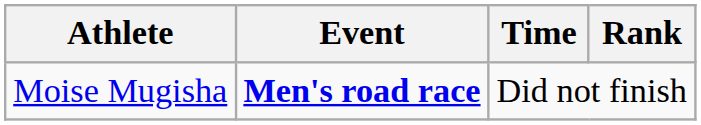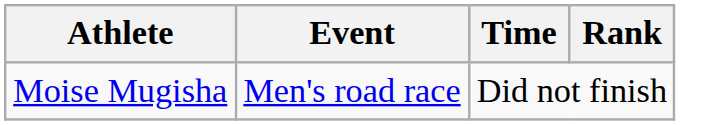(362, 89) bold -> (352, 89) normal
